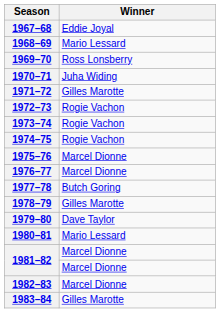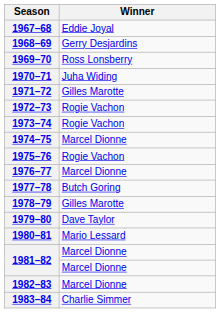(94, 44) Mario Lessard -> (99, 44) Gerry Desjardins
(93, 140) Rogie Vachon -> (94, 140) Marcel Dionne
(94, 156) Marcel Dionne -> (93, 156) Rogie Vachon
(93, 300) Gilles Marotte -> (96, 300) Charlie Simmer
